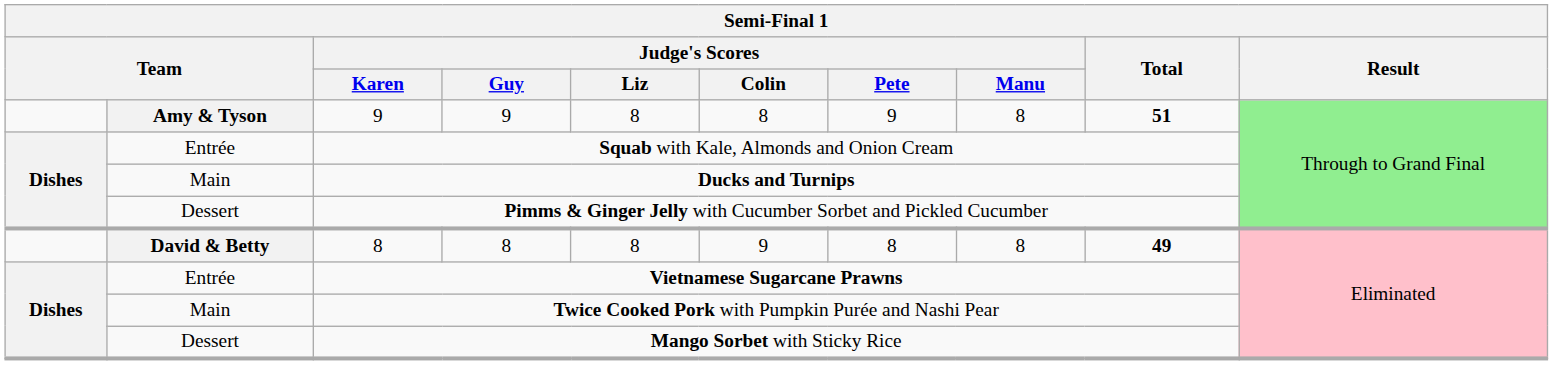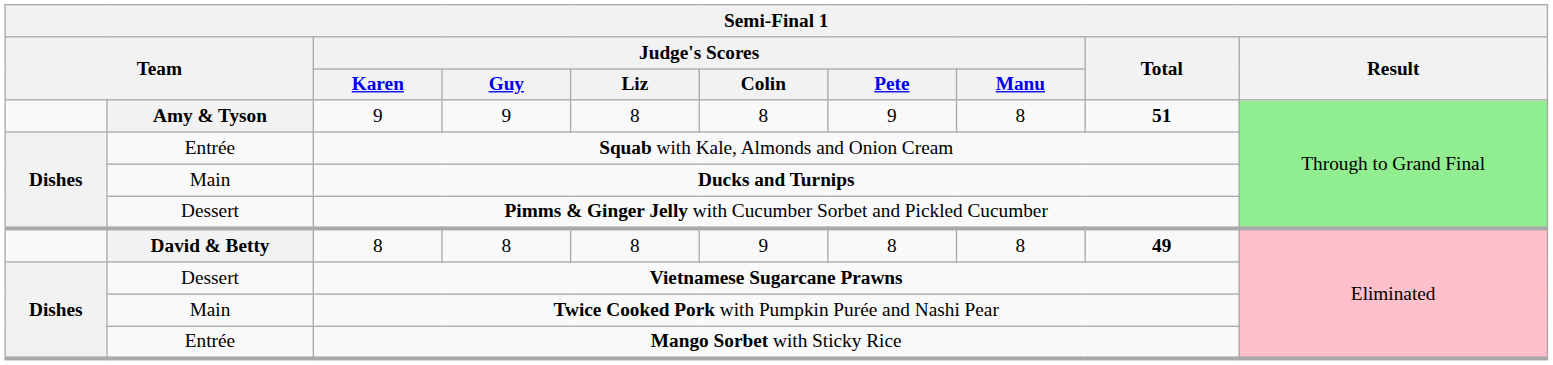(210, 278) Entrée -> (210, 278) Dessert
(210, 341) Dessert -> (210, 341) Entrée
